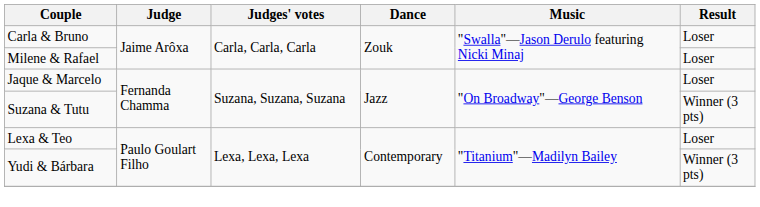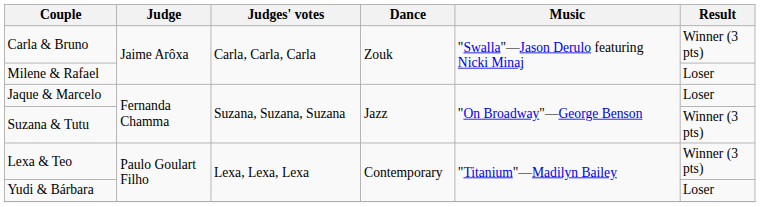(699, 36) Loser -> (711, 44) Winner (3 pts)
(699, 138) Loser -> (711, 161) Winner (3 pts)
(711, 167) Winner (3 pts) -> (699, 190) Loser
